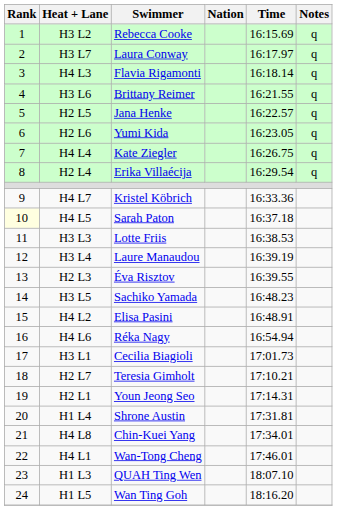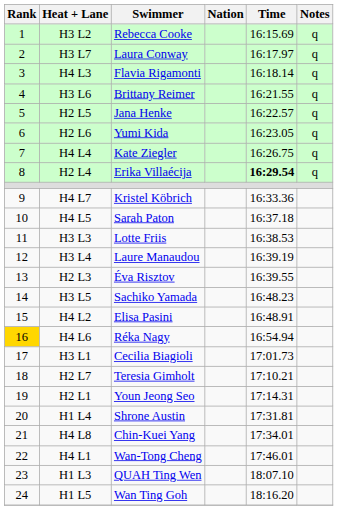(271, 172) normal -> (272, 172) bold
(22, 218) lightyellow background -> (22, 218) no background
(22, 336) no background -> (22, 336) gold background
